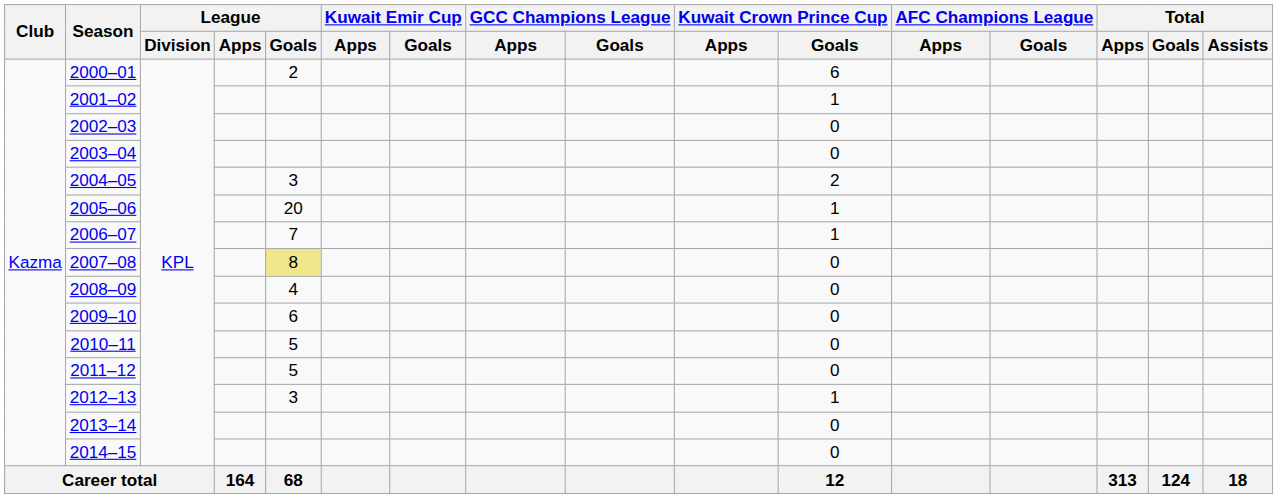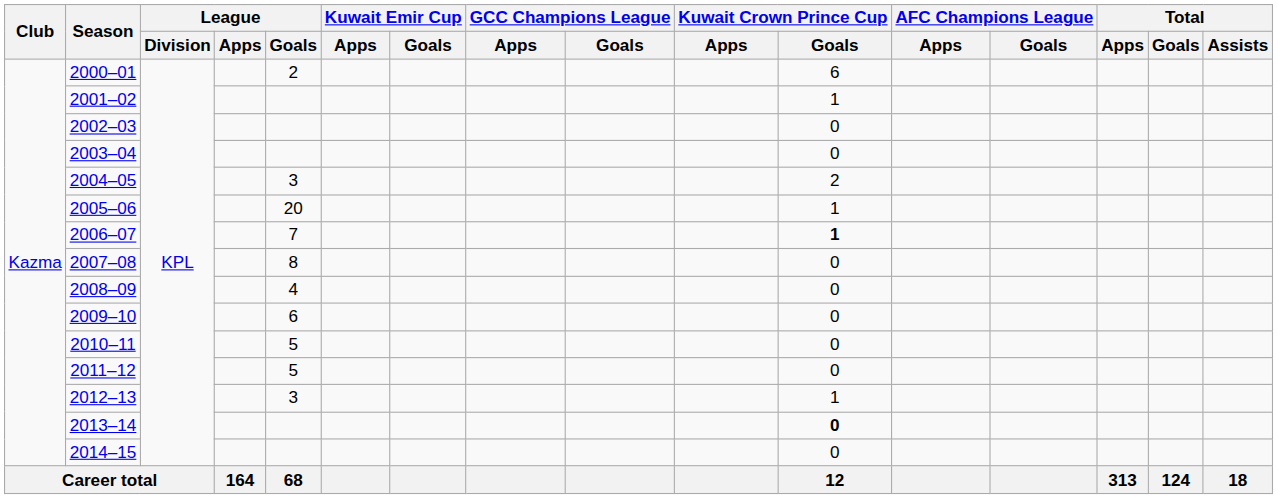(835, 235) normal -> (835, 235) bold
(293, 262) khaki background -> (293, 262) no background
(835, 425) normal -> (835, 425) bold
